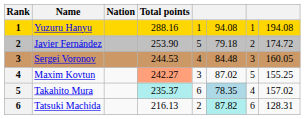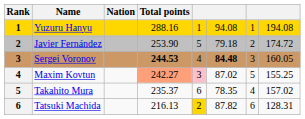(165, 59) normal -> (165, 59) bold
(226, 59) normal -> (226, 59) bold
(199, 75) no background -> (199, 75) pink background
(165, 91) paleturquoise background -> (165, 91) no background
(226, 91) lightblue background -> (226, 91) no background
(199, 106) no background -> (199, 106) gold background
(226, 106) paleturquoise background -> (226, 106) no background
